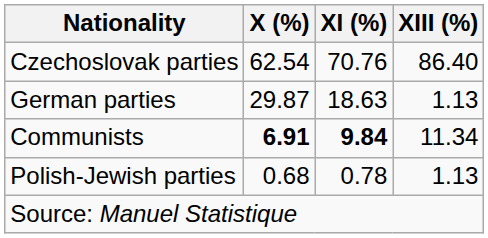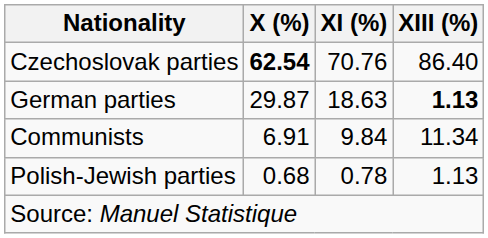(279, 61) normal -> (279, 61) bold
(455, 99) normal -> (455, 99) bold
(286, 137) bold -> (286, 137) normal
(364, 137) bold -> (364, 137) normal
